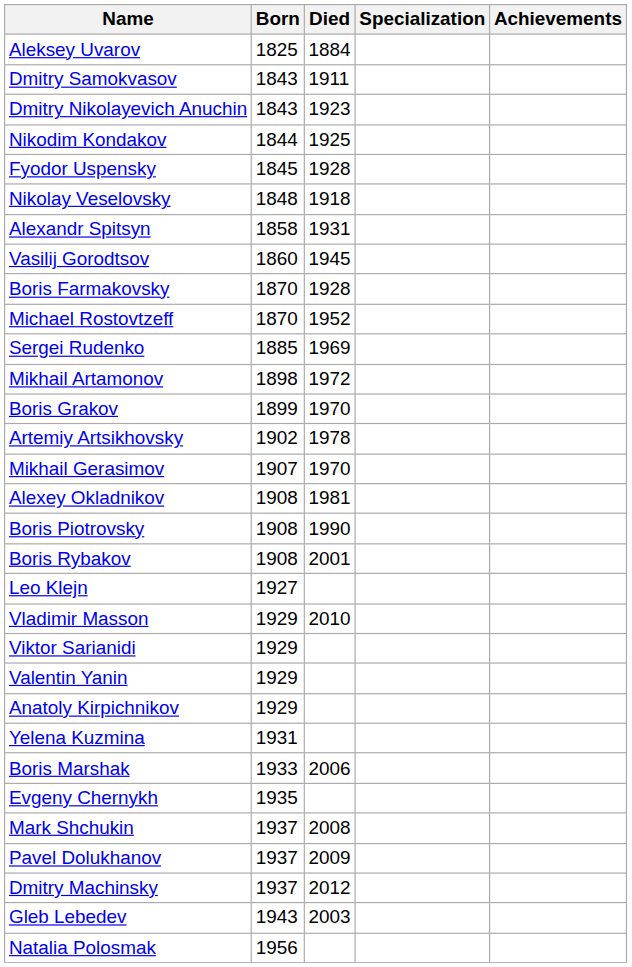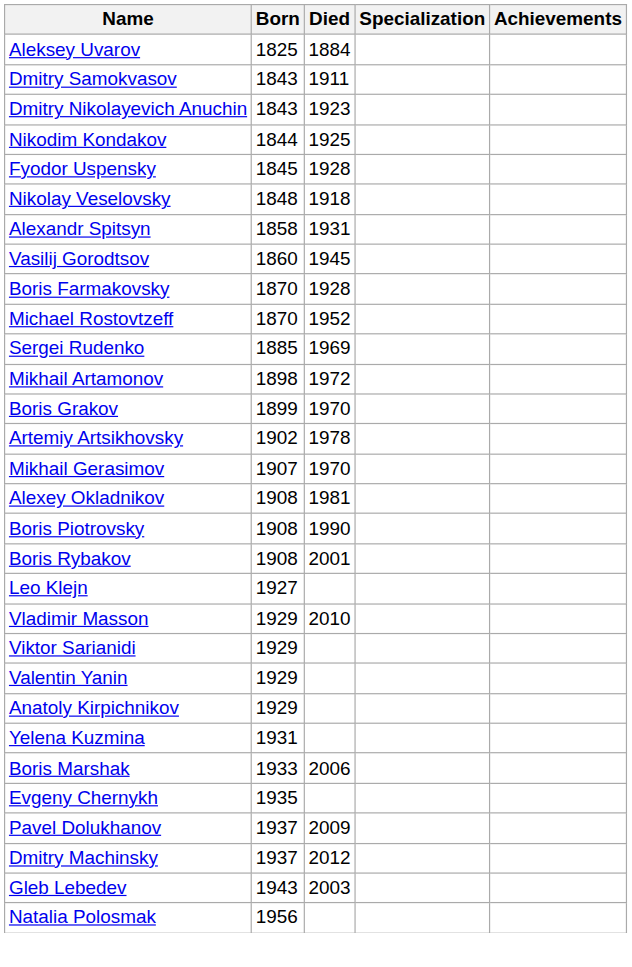- row: (71, 827)
